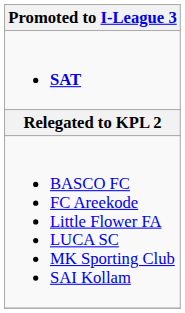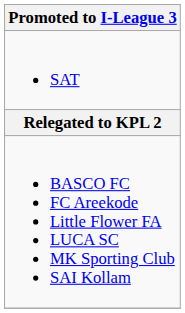(93, 79) bold -> (93, 79) normal
